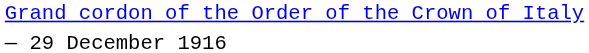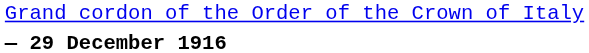(116, 44) normal -> (116, 44) bold
